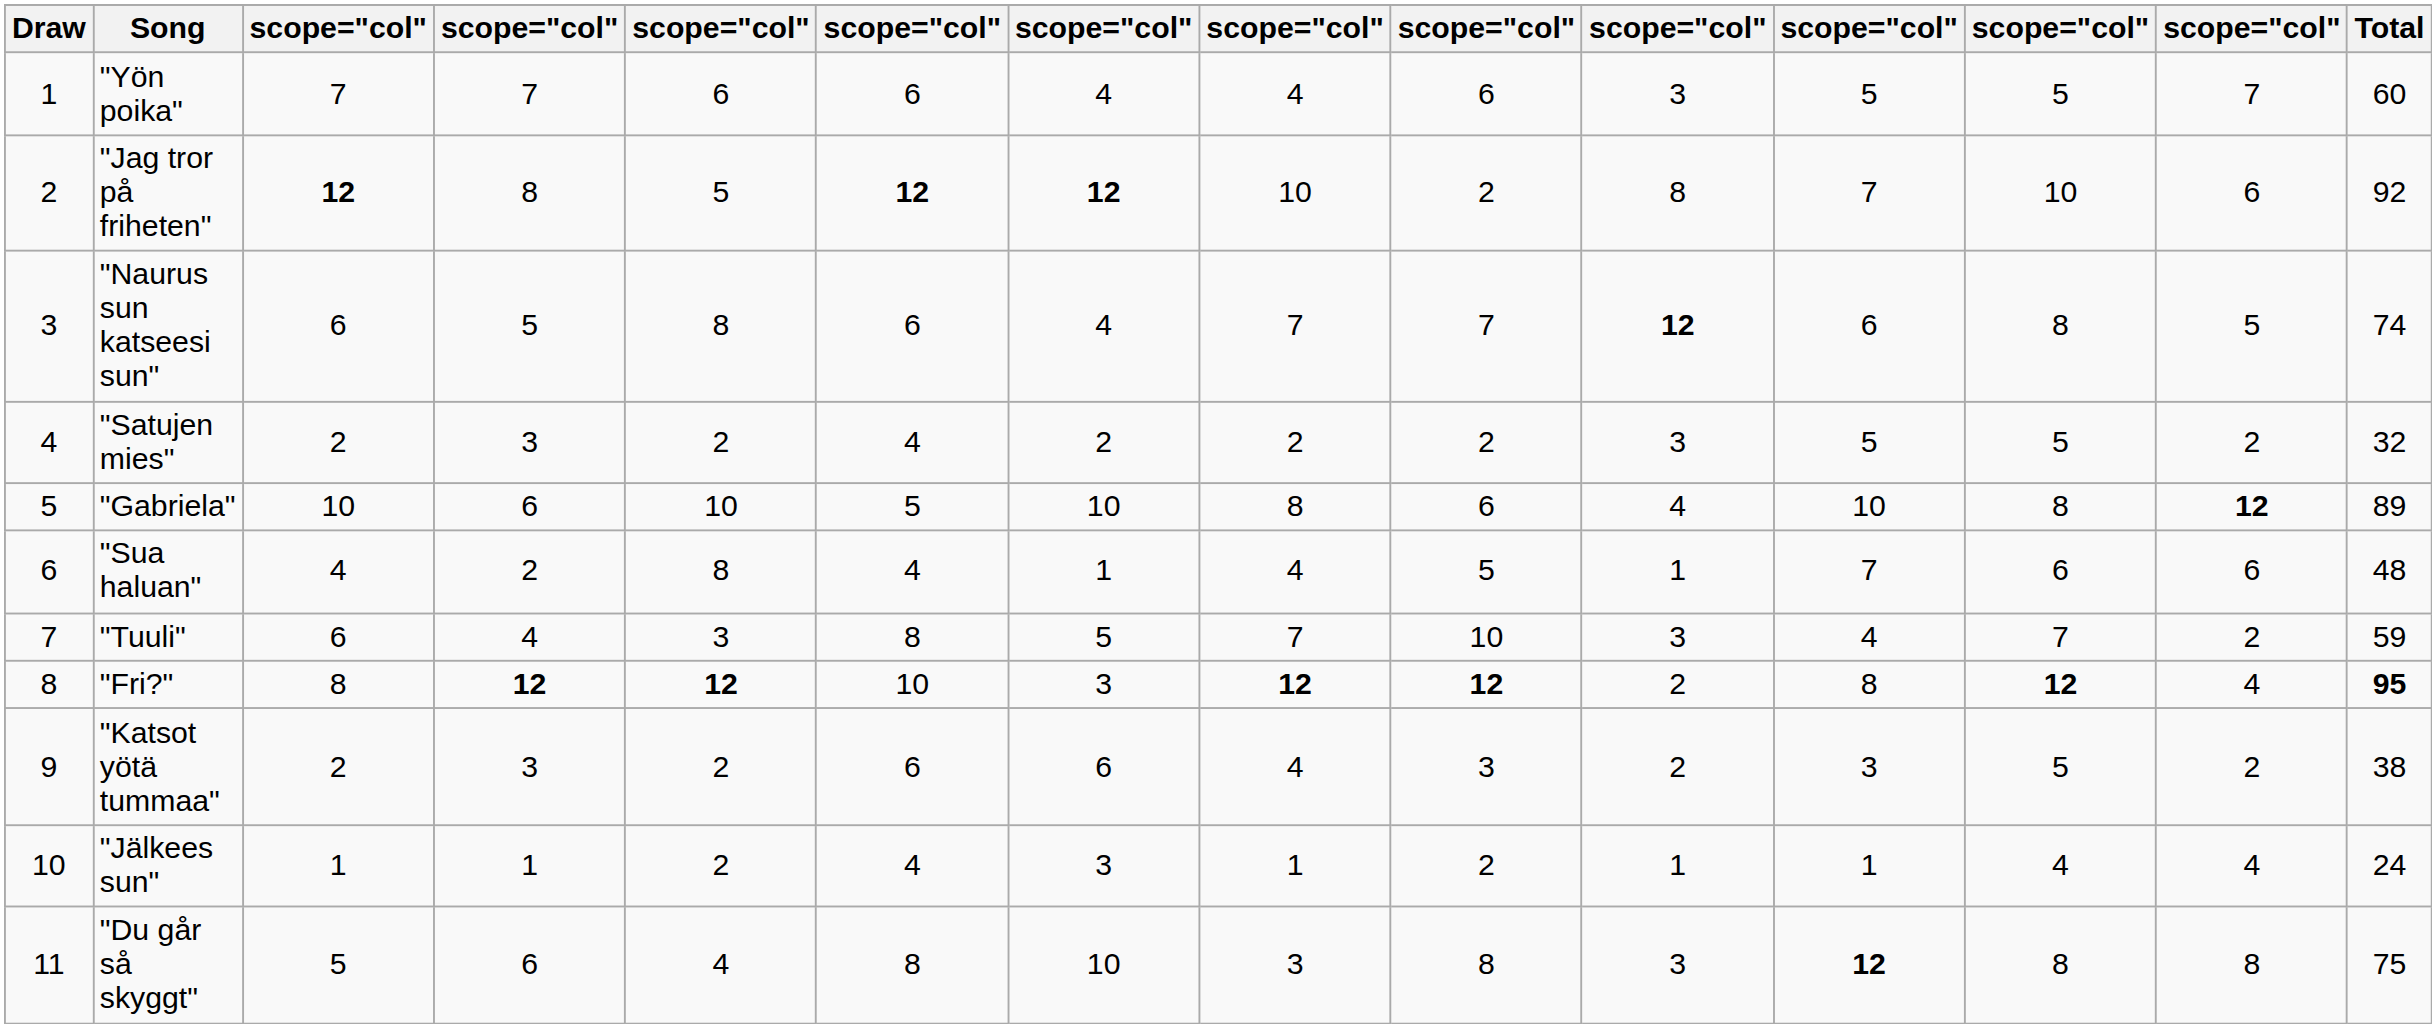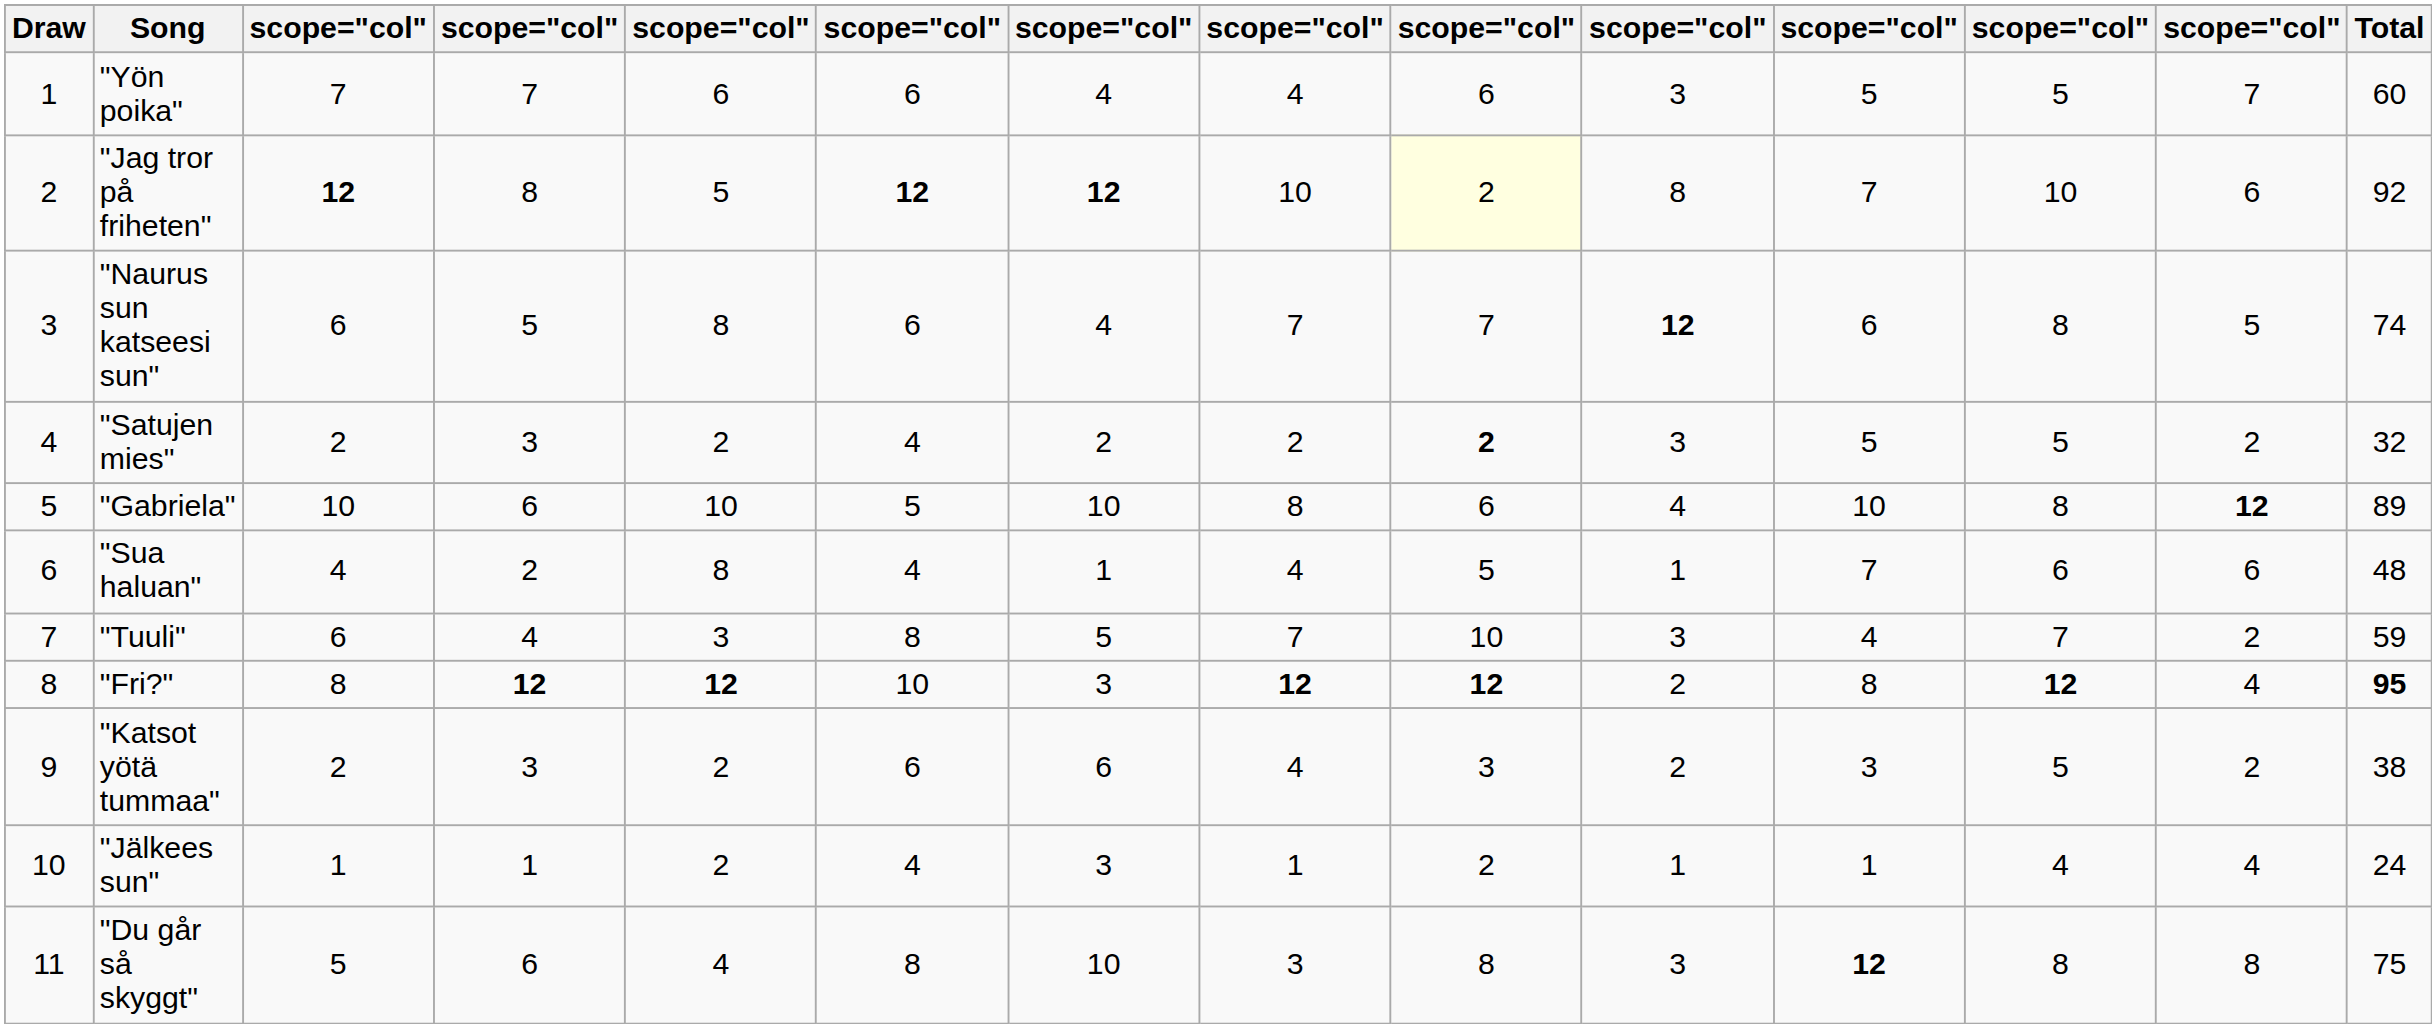(1486, 192) no background -> (1486, 192) lightyellow background
(1486, 441) normal -> (1486, 441) bold
